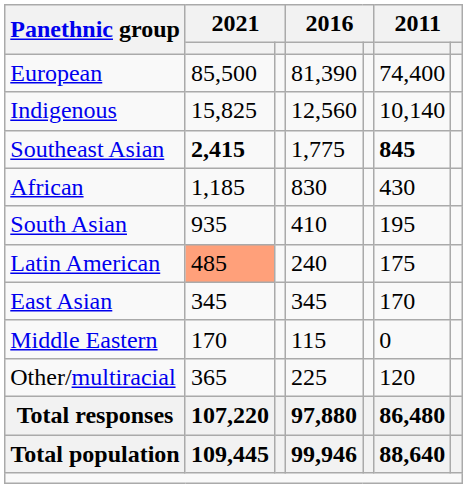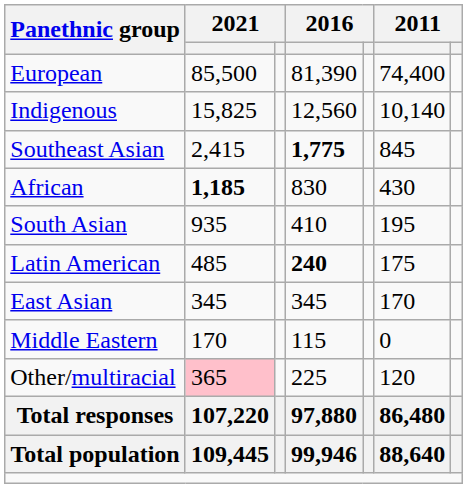(218, 148) bold -> (218, 148) normal
(318, 148) normal -> (318, 148) bold
(397, 148) bold -> (397, 148) normal
(218, 186) normal -> (218, 186) bold
(209, 262) lightsalmon background -> (209, 262) no background
(309, 262) normal -> (309, 262) bold
(209, 377) no background -> (209, 377) pink background
